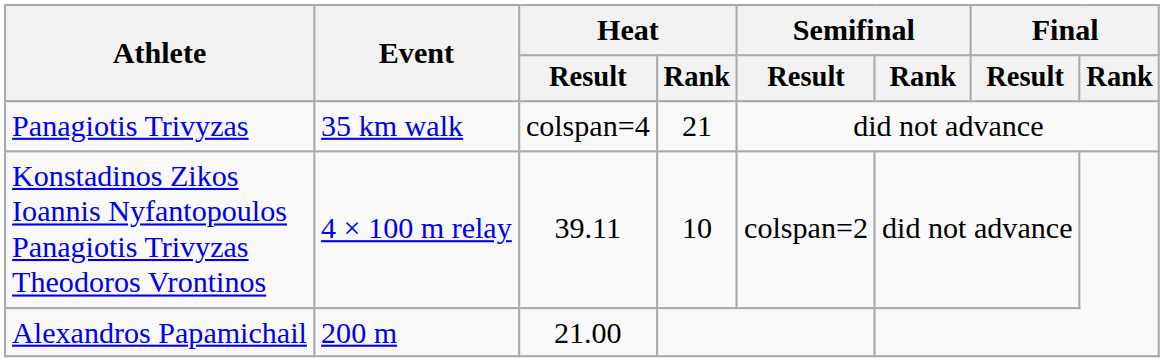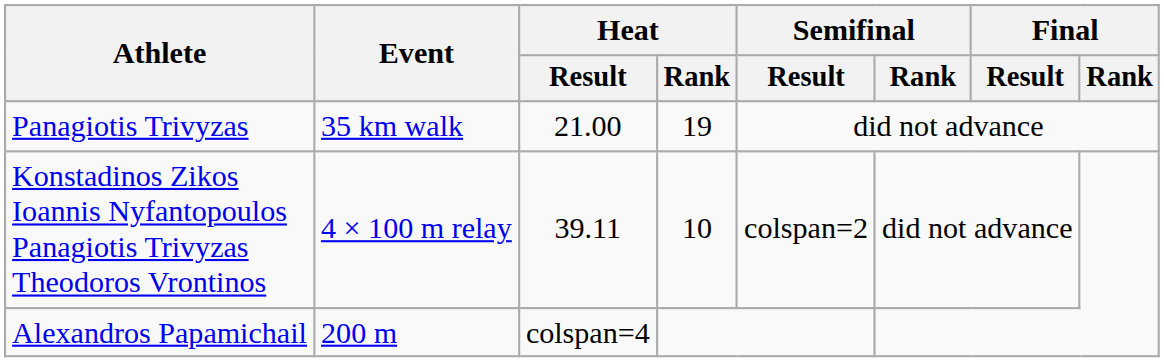(588, 126) colspan=4 -> (588, 126) 21.00
(697, 126) 21 -> (697, 126) 19
(588, 332) 21.00 -> (588, 332) colspan=4
